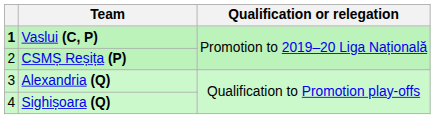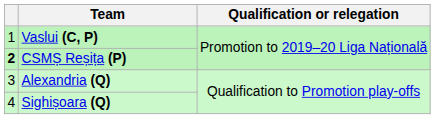(11, 37) bold -> (11, 37) normal
(11, 59) normal -> (11, 59) bold
